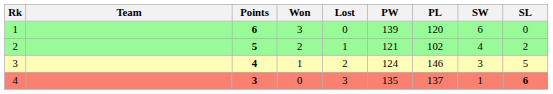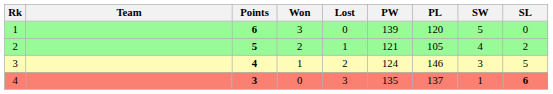(480, 30) 6 -> (480, 30) 5
(435, 47) 102 -> (435, 47) 105
